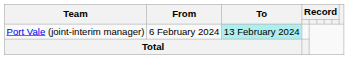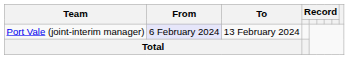(184, 31) no background -> (184, 31) lavender background
(262, 31) paleturquoise background -> (262, 31) no background
